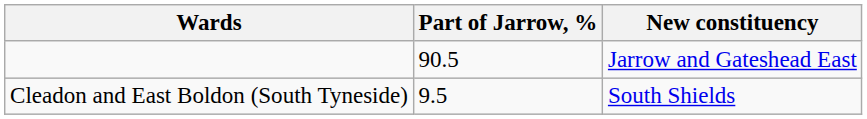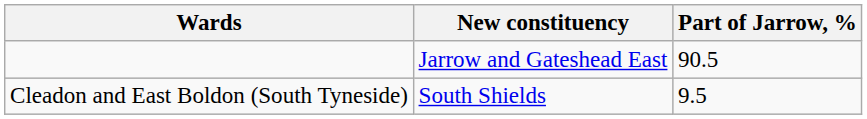columns swapped: (732, 22) <-> (508, 22)
